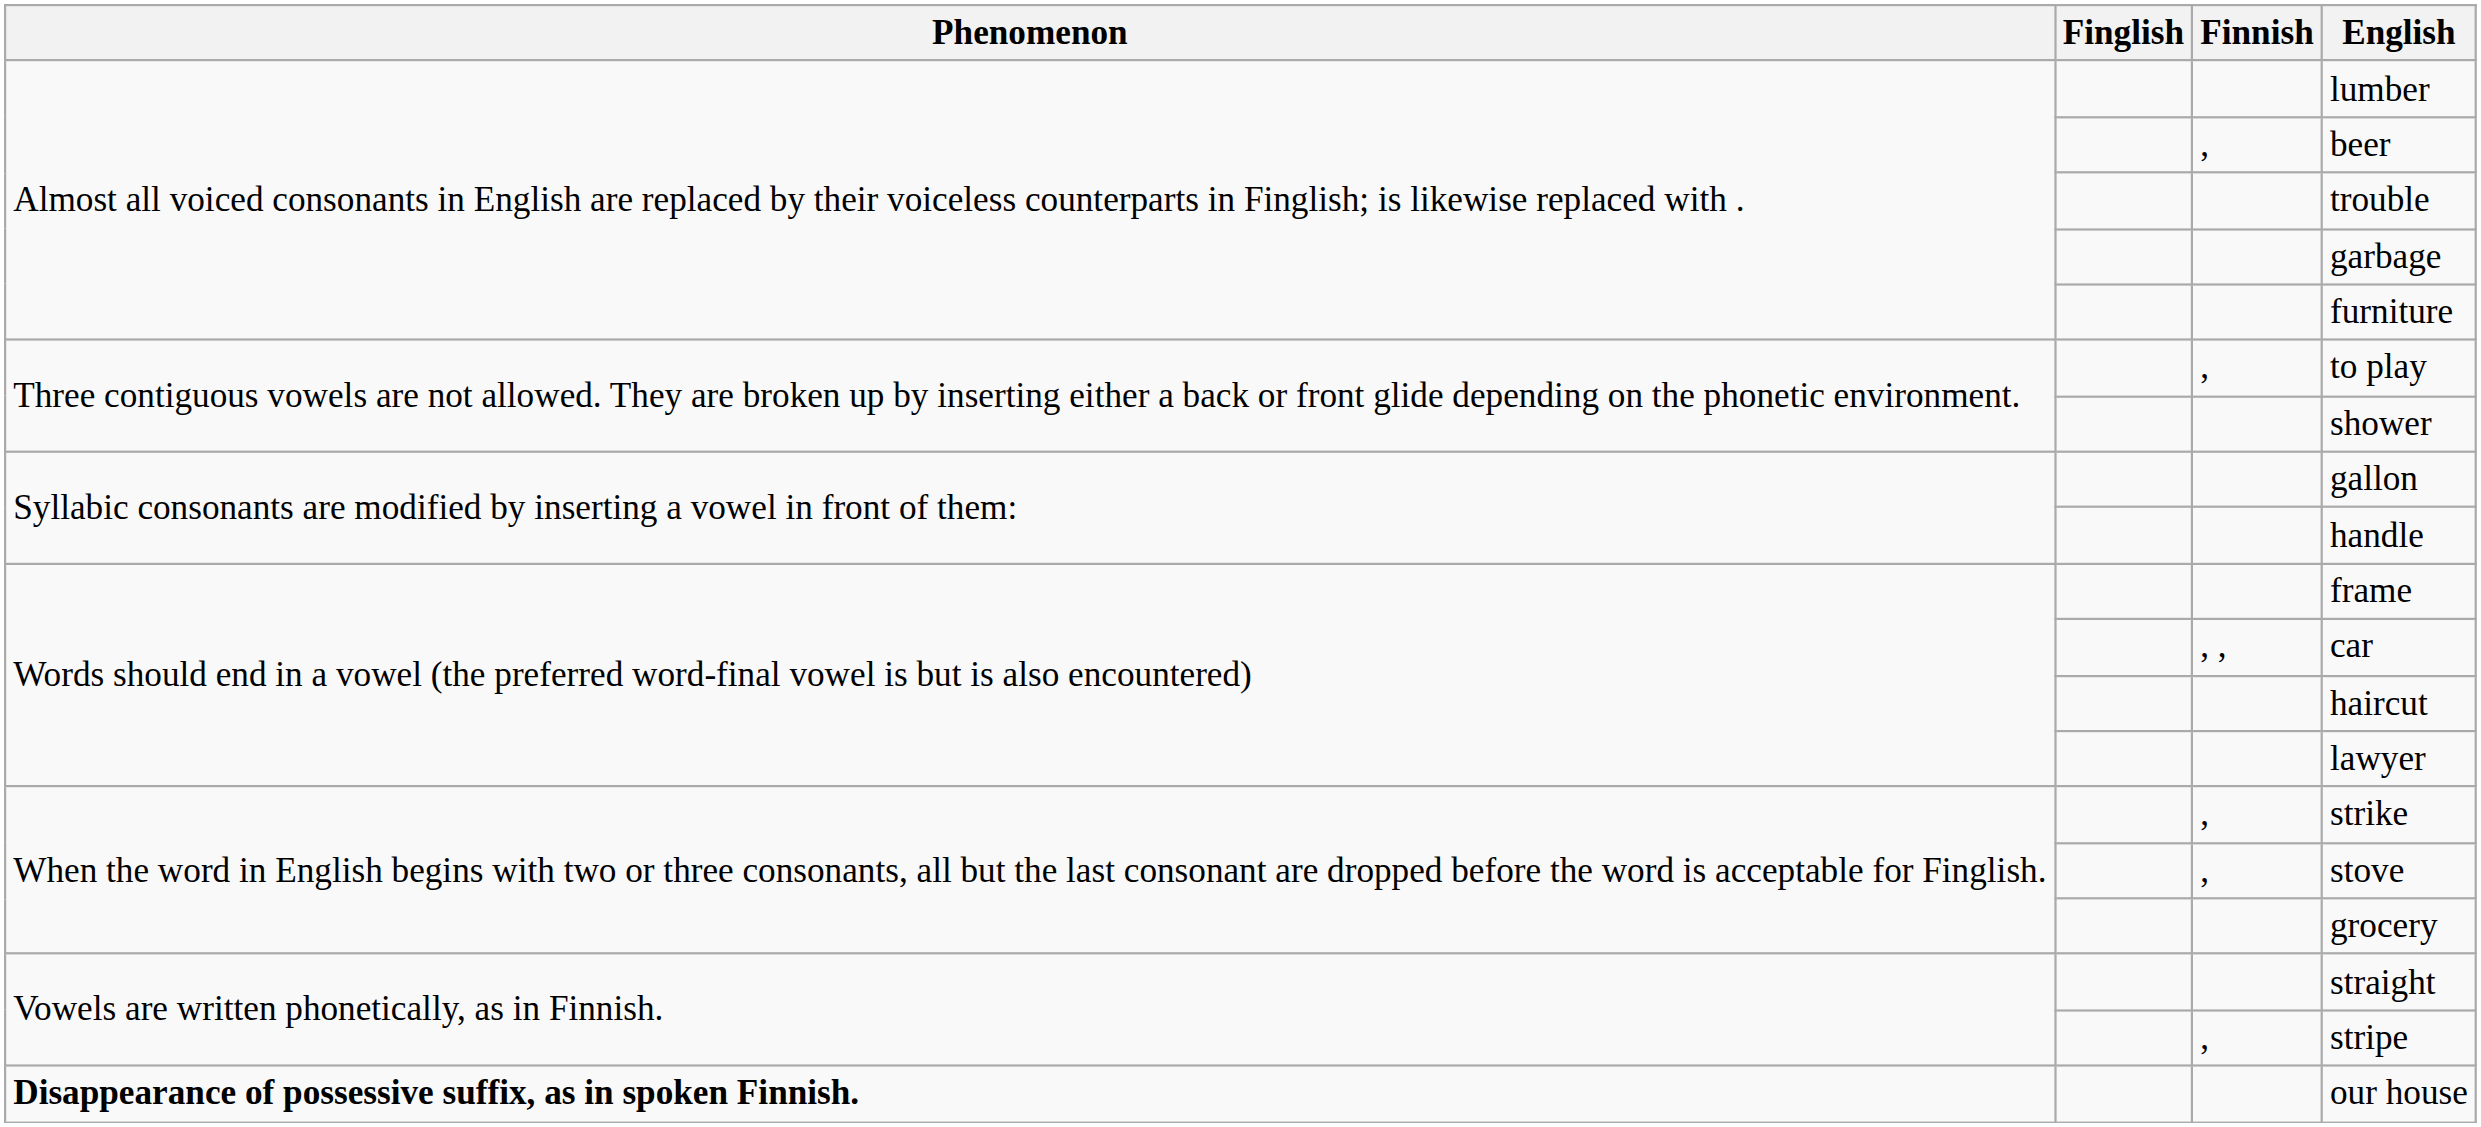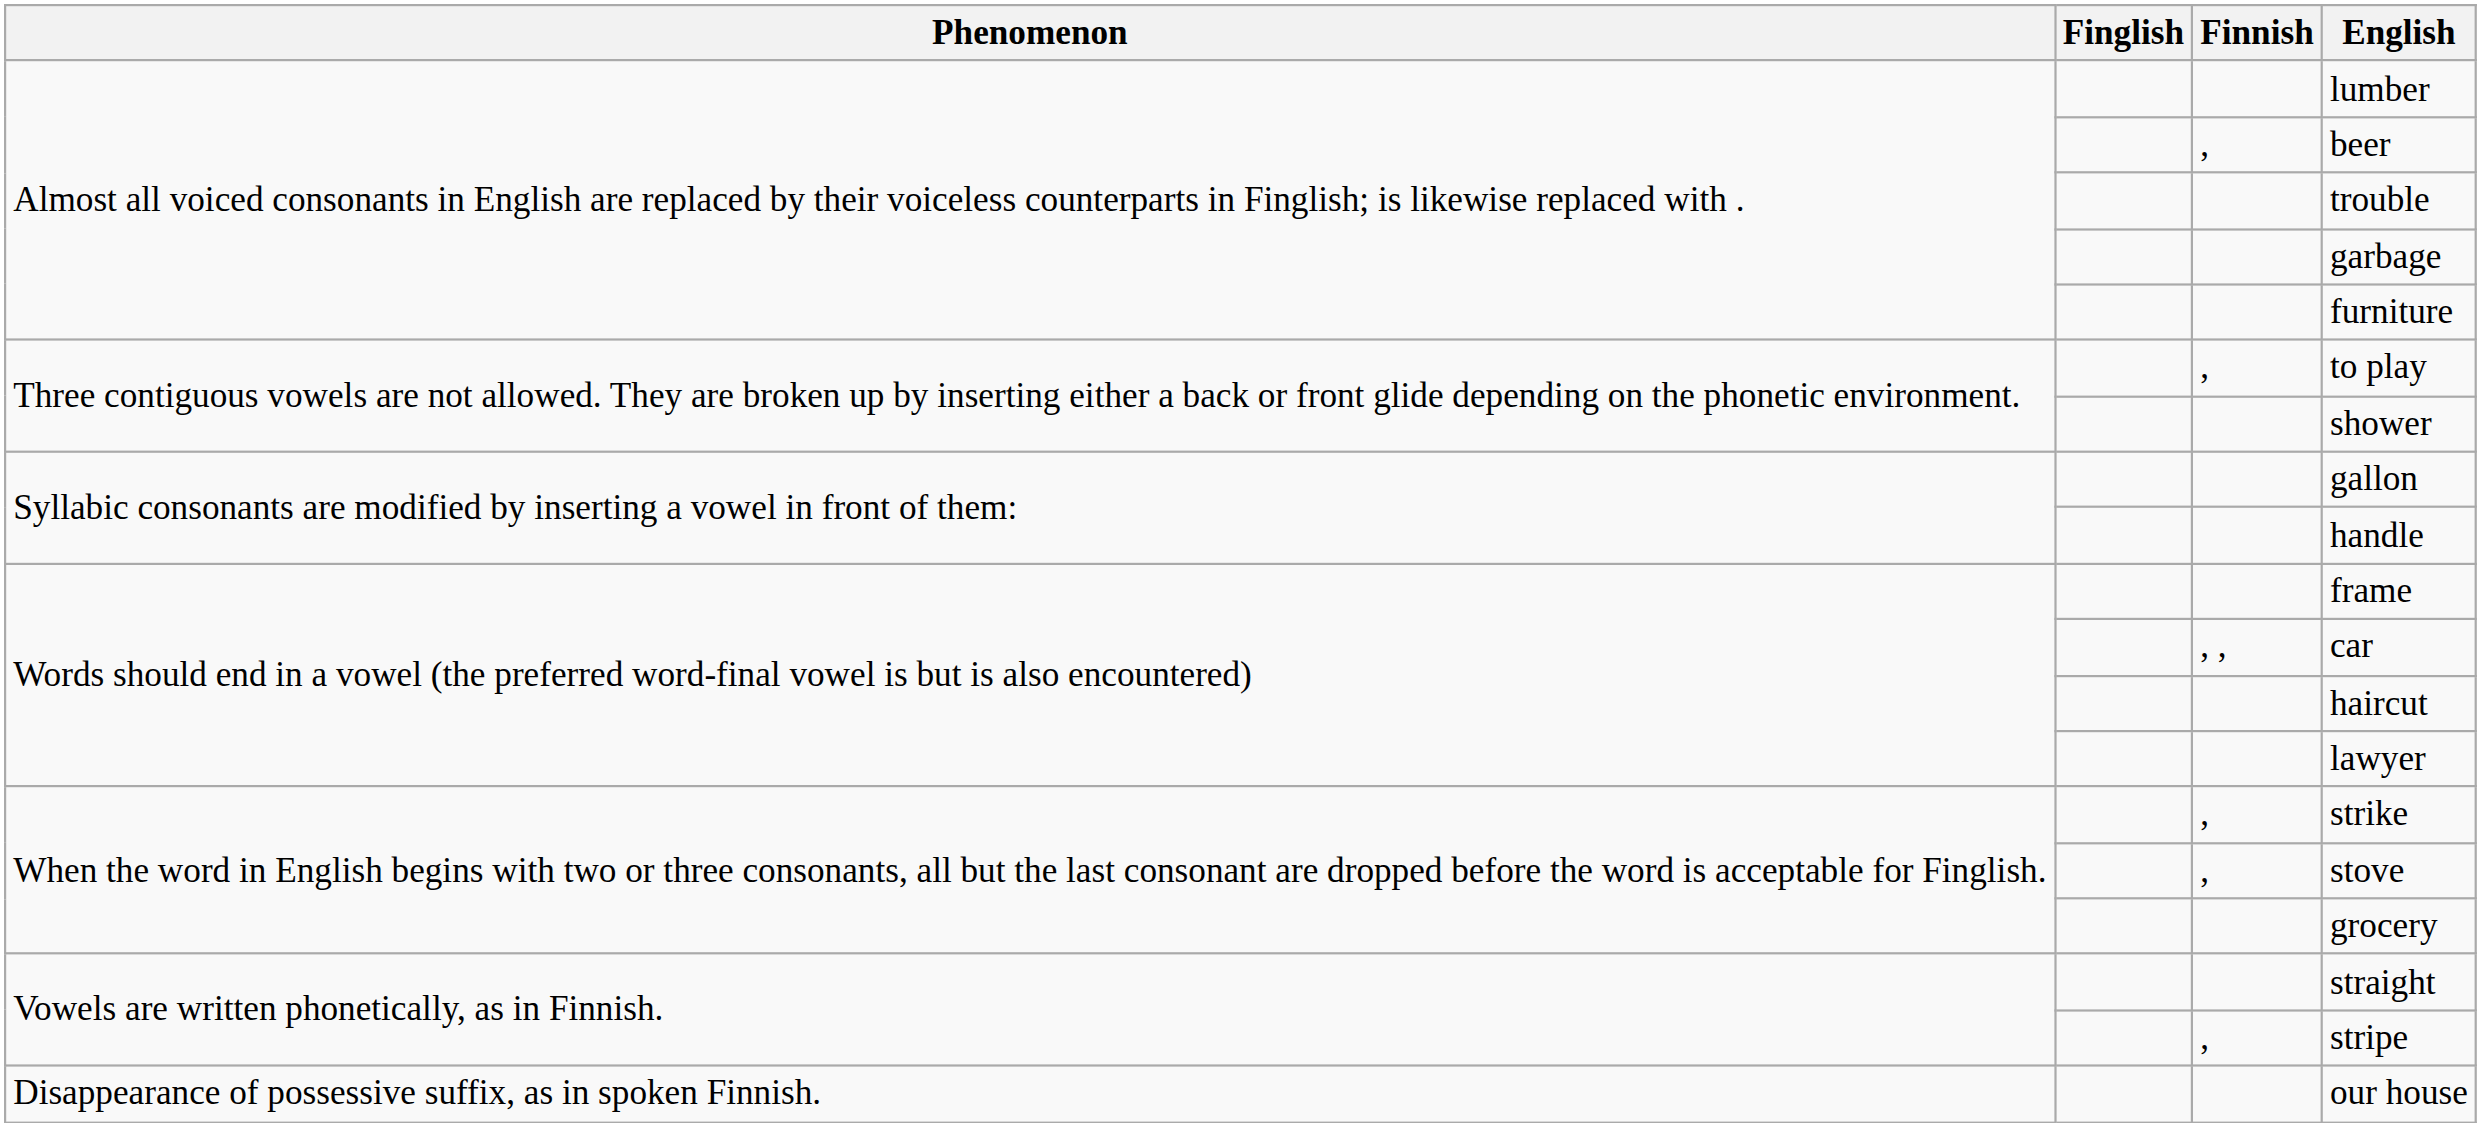(436, 1093) bold -> (417, 1093) normal
